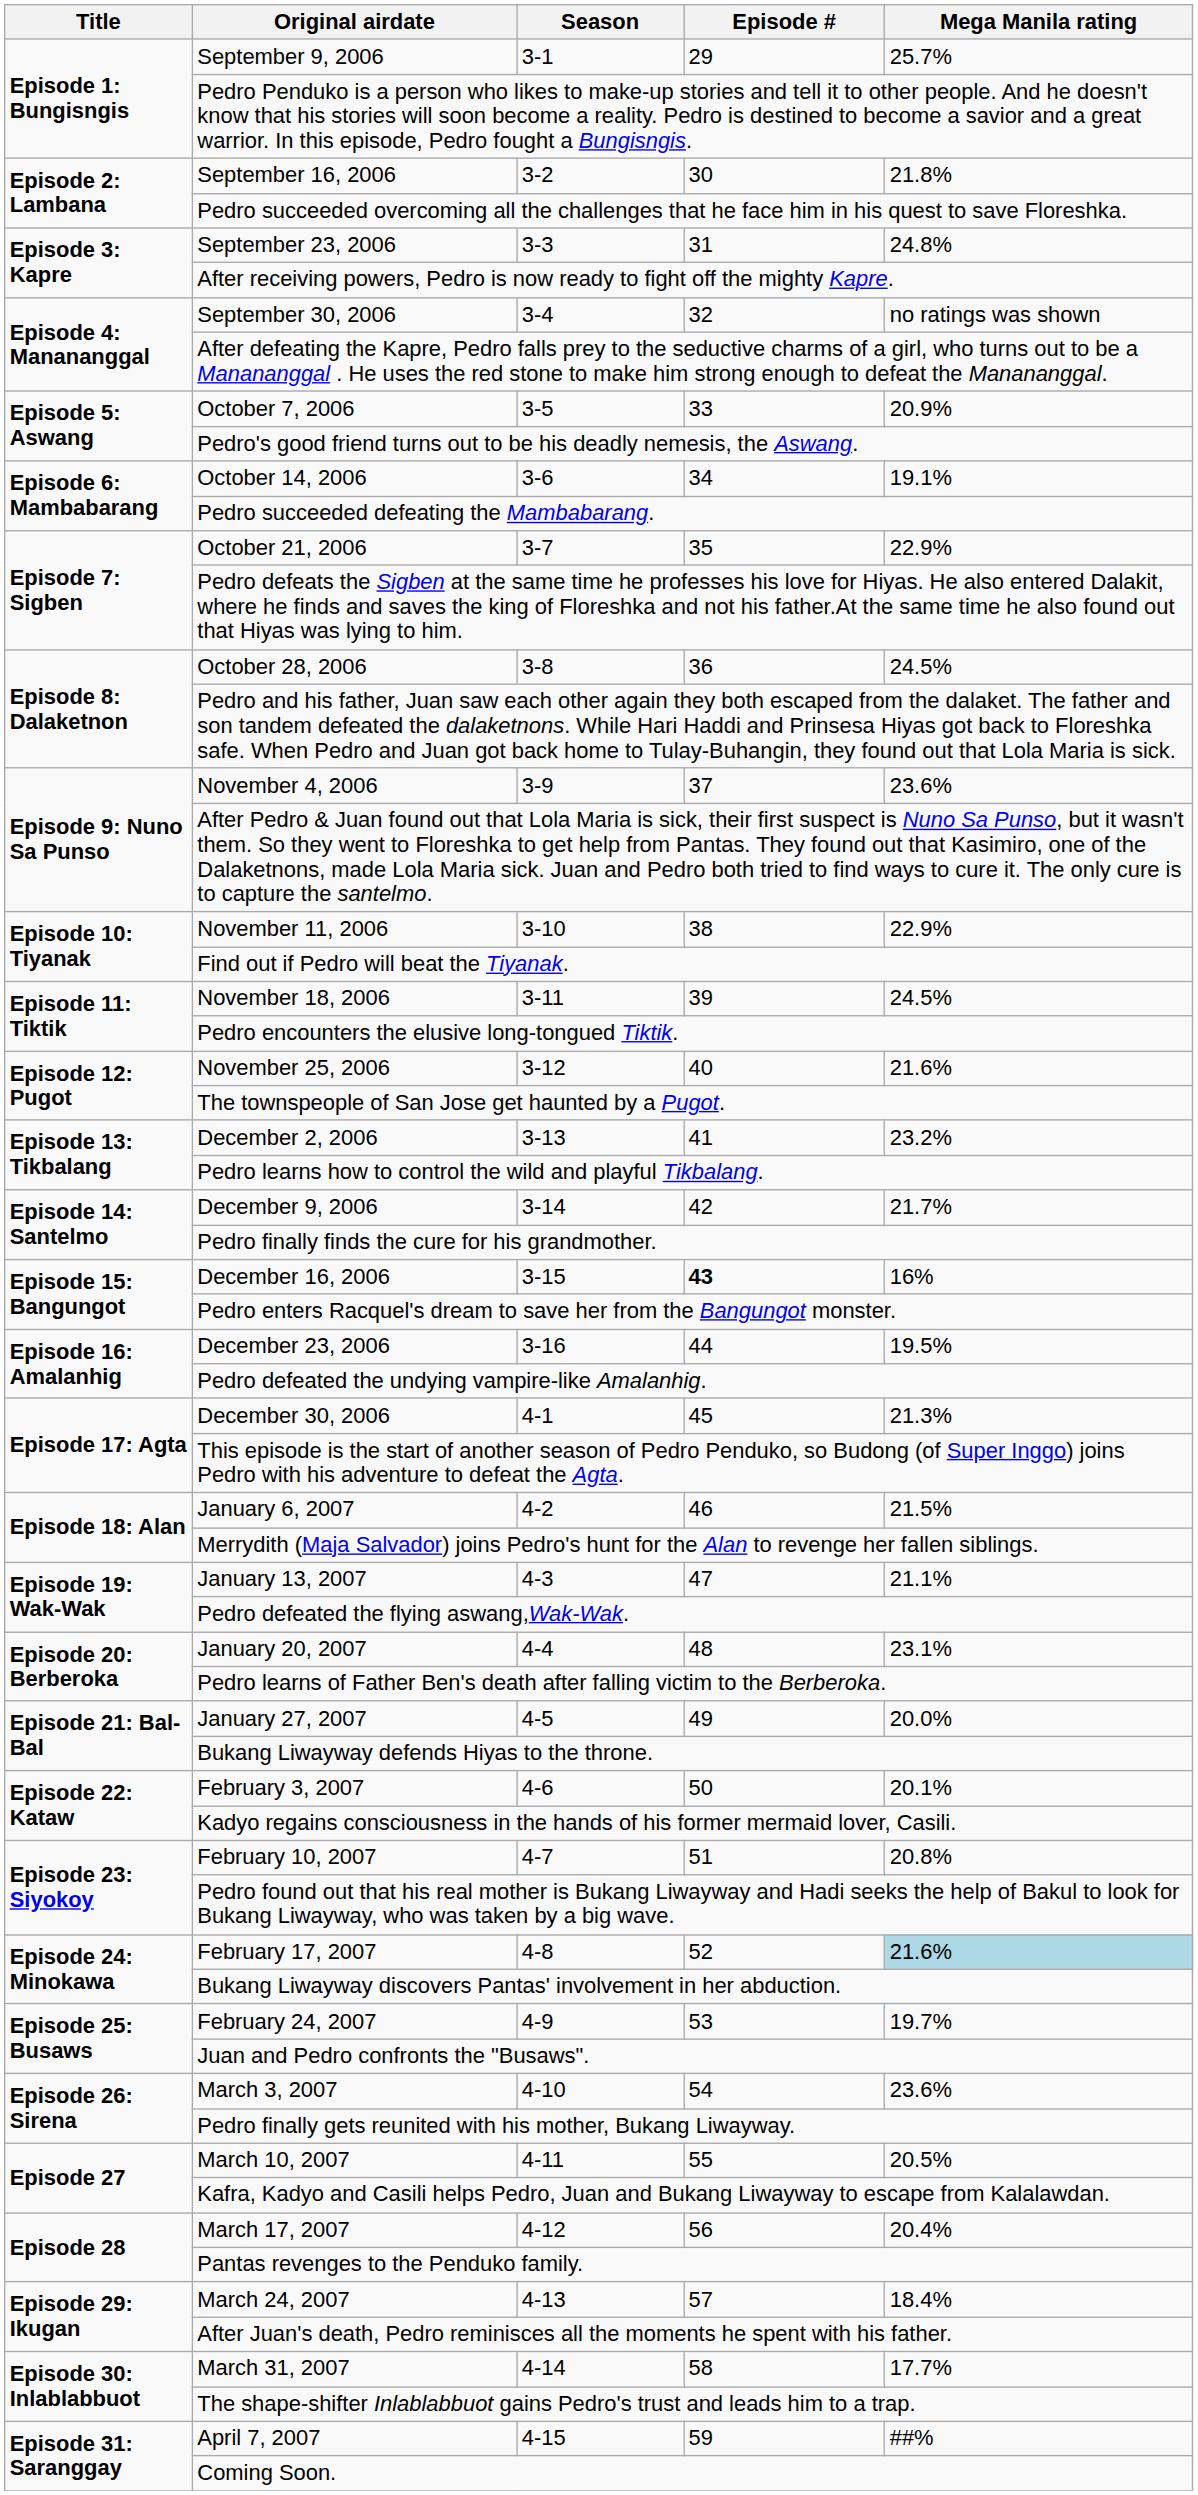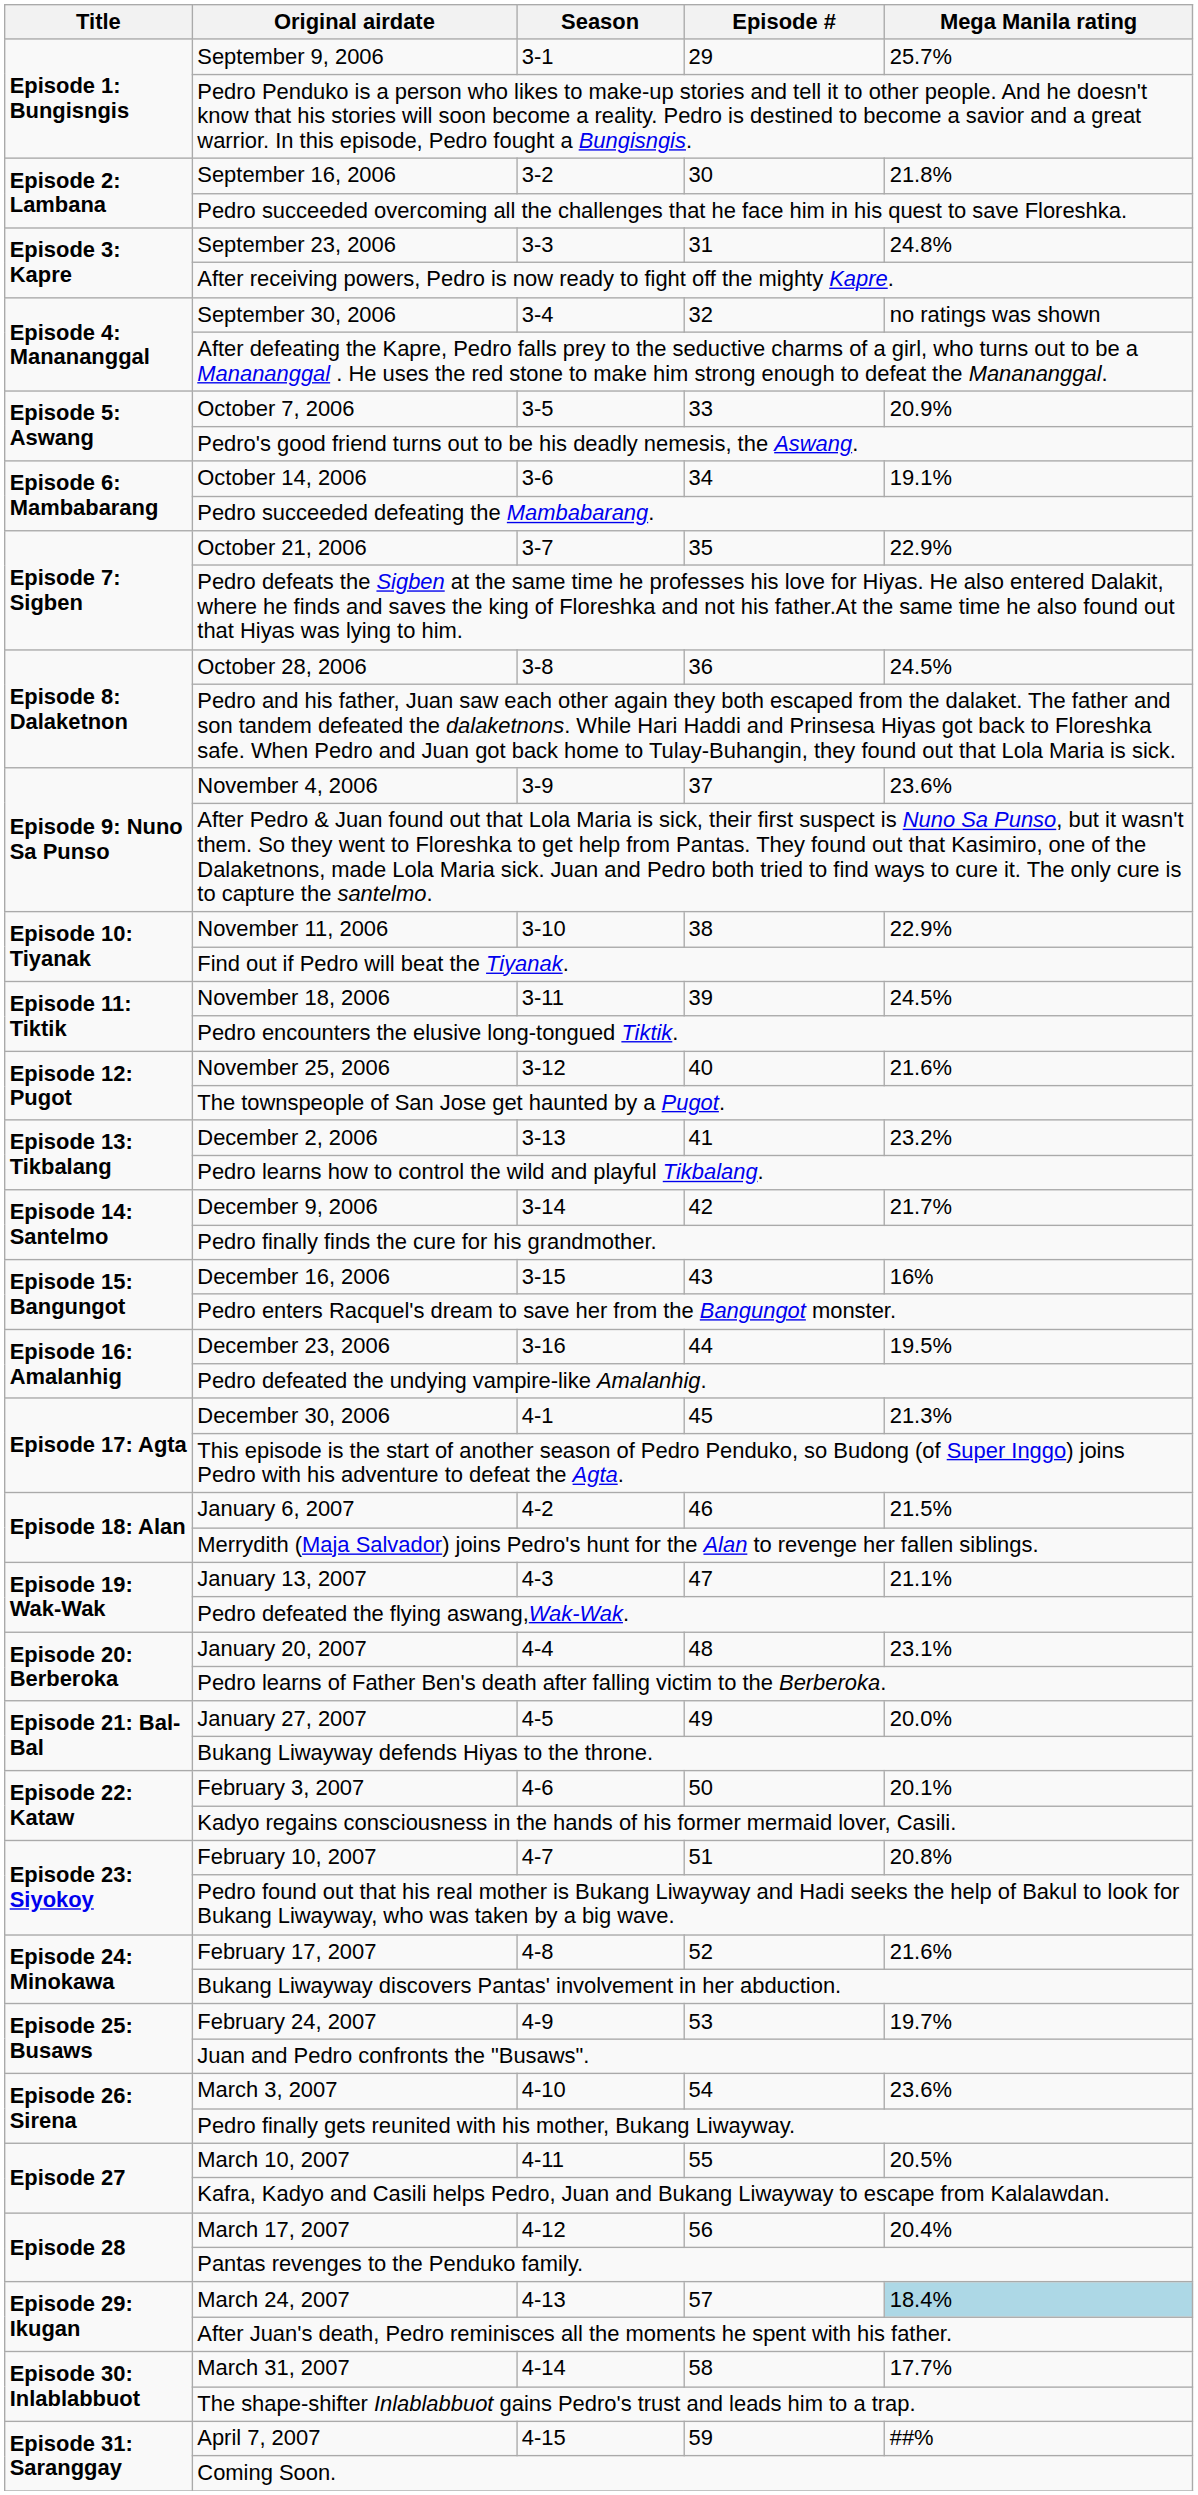(701, 1276) bold -> (701, 1276) normal
(921, 1951) lightblue background -> (921, 1951) no background
(921, 2299) no background -> (921, 2299) lightblue background
